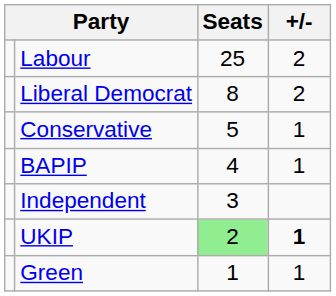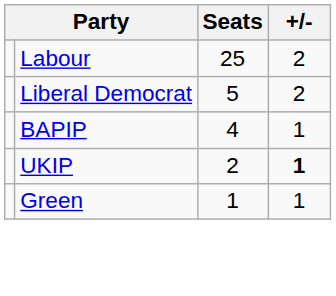(233, 93) 8 -> (233, 93) 5
- row: (86, 129)
- row: (83, 201)
(233, 237) lightgreen background -> (233, 165) no background
